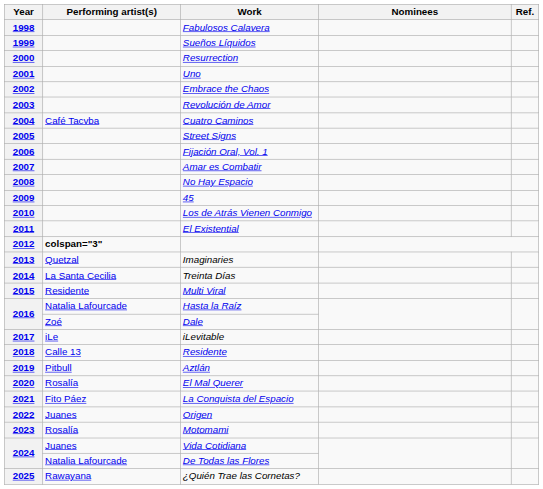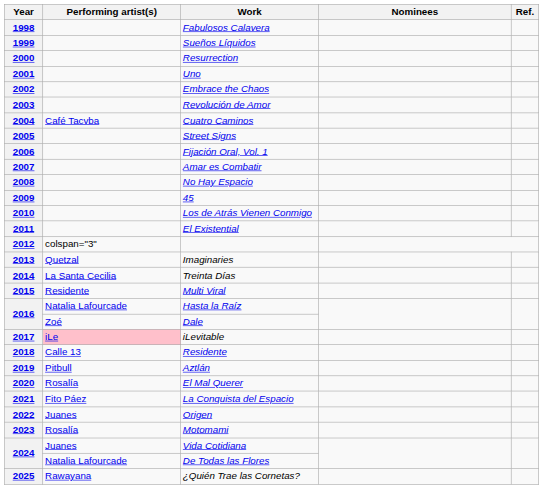(74, 244) bold -> (71, 244) normal
(52, 337) no background -> (52, 337) pink background
